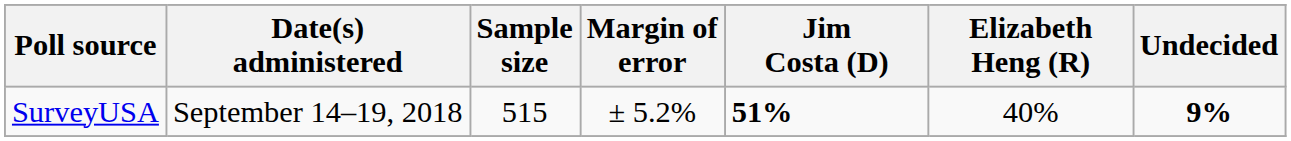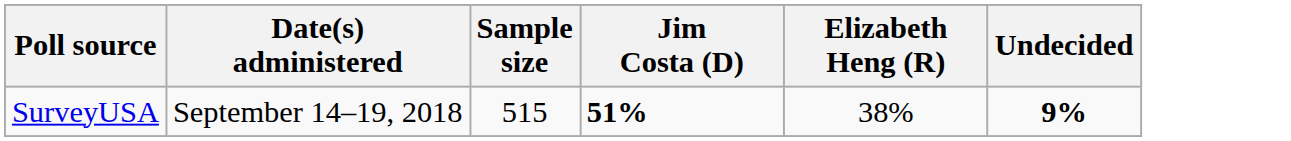- column: (652, 45)
(1031, 111) 40% -> (886, 111) 38%
